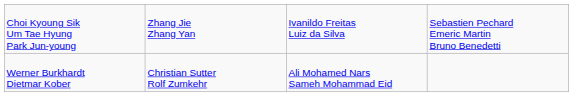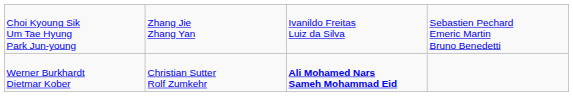(340, 78) normal -> (343, 78) bold
